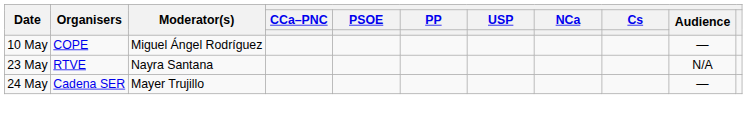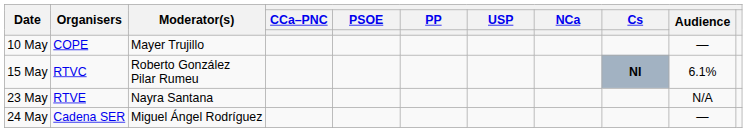(197, 45) Miguel Ángel Rodríguez -> (168, 45) Mayer Trujillo
+ row: (27, 71)
(168, 84) Mayer Trujillo -> (197, 117) Miguel Ángel Rodríguez
